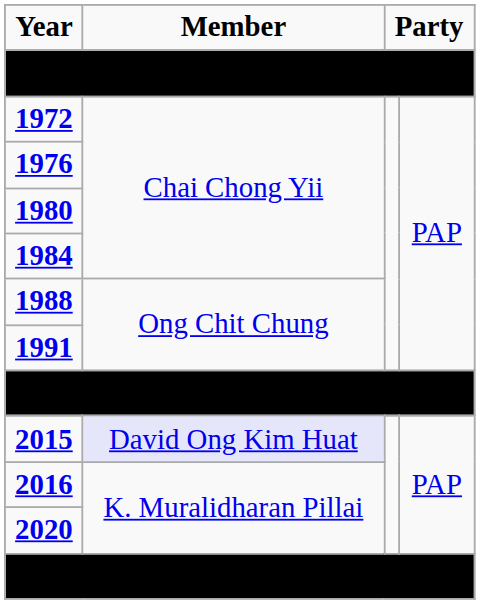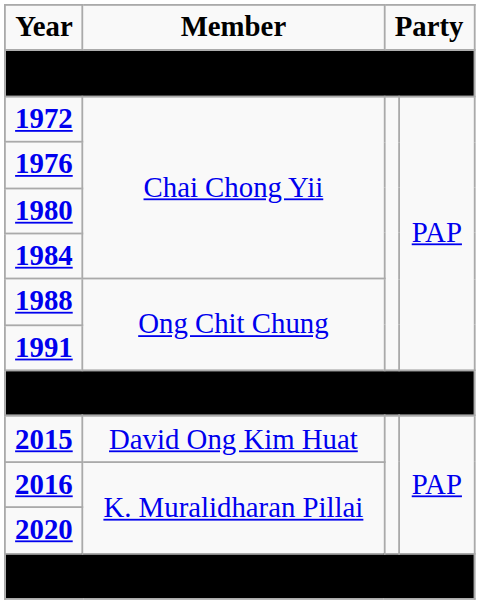(233, 438) lavender background -> (233, 438) no background
